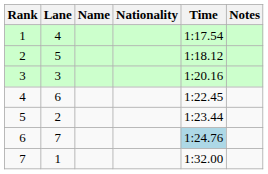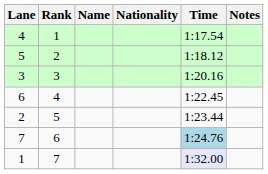columns swapped: (23, 14) <-> (58, 14)
(204, 158) no background -> (204, 158) lavender background
